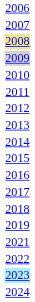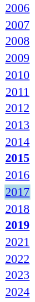(17, 41) khaki background -> (17, 41) no background
(17, 58) lightgrey background -> (17, 58) no background
(17, 158) normal -> (17, 158) bold
(17, 192) no background -> (17, 192) lightblue background
(17, 225) normal -> (17, 225) bold
(17, 275) paleturquoise background -> (17, 275) no background
